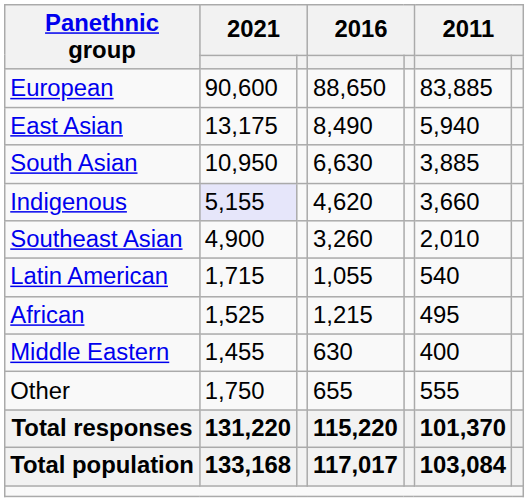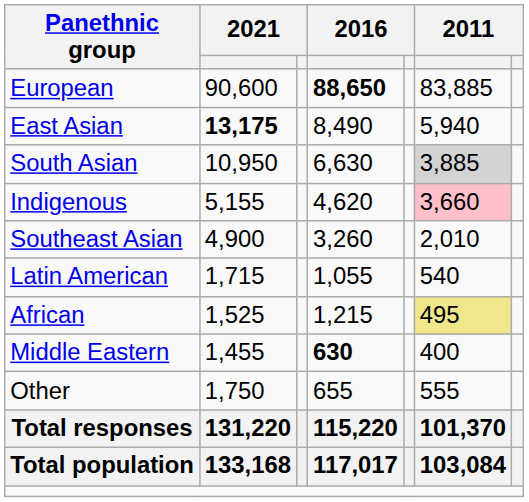(349, 88) normal -> (349, 88) bold
(241, 125) normal -> (241, 125) bold
(450, 163) no background -> (450, 163) lightgrey background
(235, 201) lavender background -> (235, 201) no background
(450, 201) no background -> (450, 201) pink background
(440, 314) no background -> (440, 314) khaki background
(333, 352) normal -> (333, 352) bold
